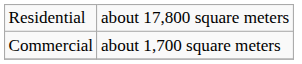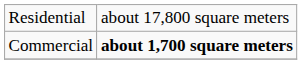(191, 45) normal -> (197, 45) bold
